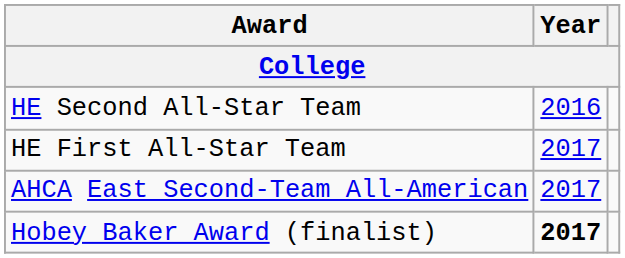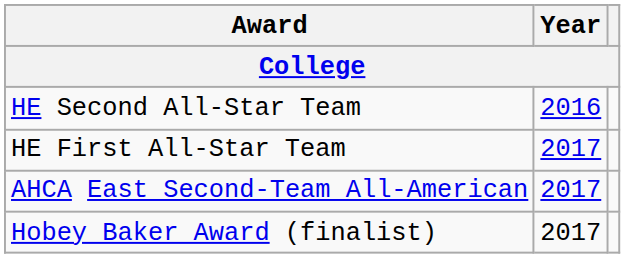(571, 232) bold -> (571, 232) normal
